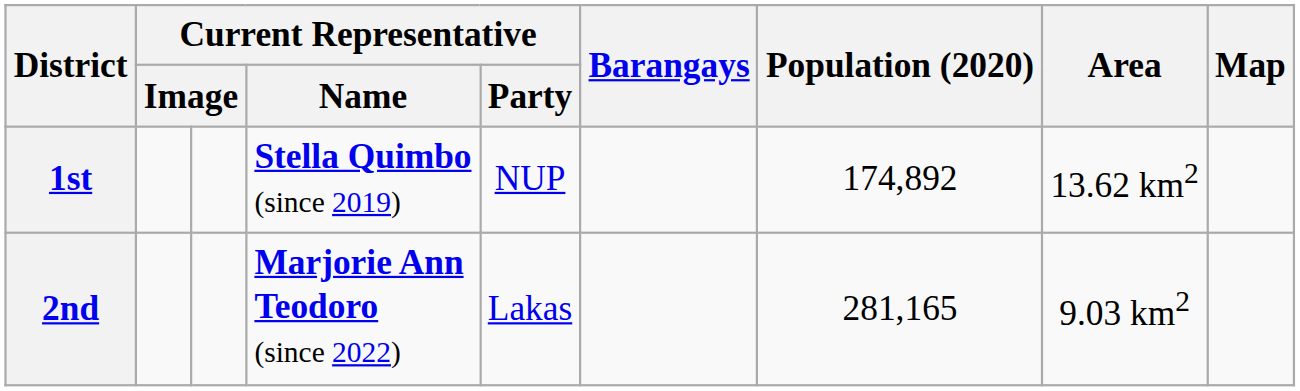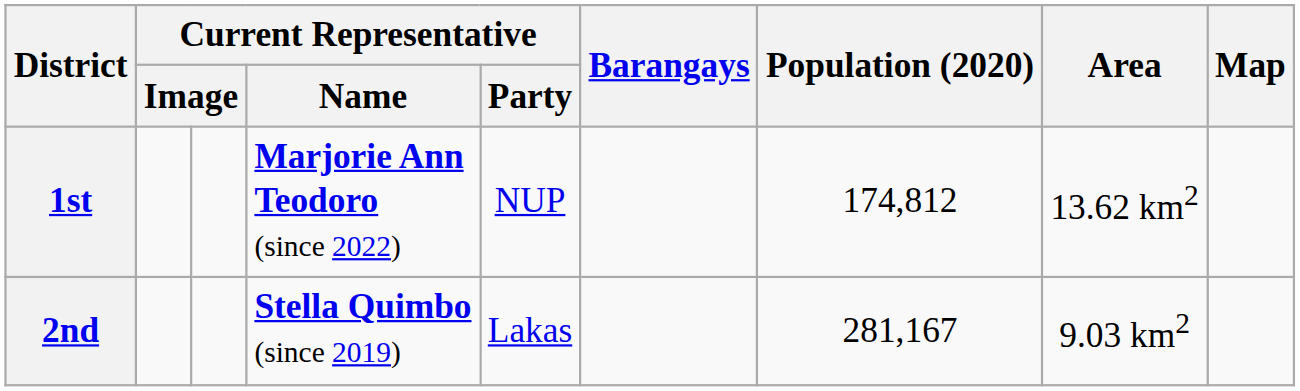(363, 177) Stella Quimbo (since 2019) -> (359, 199) Marjorie Ann Teodoro (since 2022)
(900, 178) 174,892 -> (900, 201) 174,812
(359, 306) Marjorie Ann Teodoro (since 2022) -> (363, 328) Stella Quimbo (since 2019)
(900, 307) 281,165 -> (900, 330) 281,167
